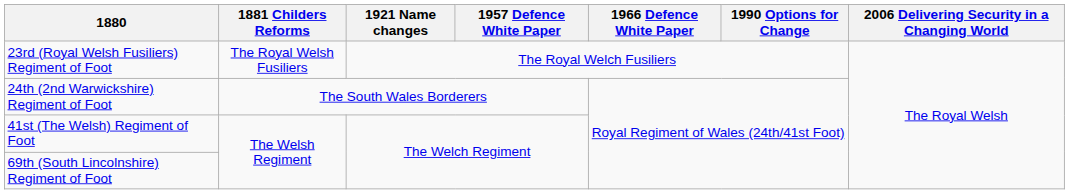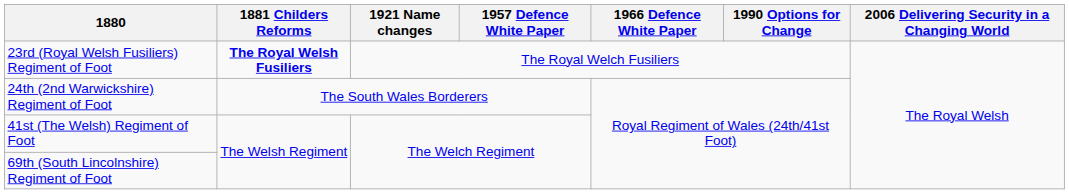(282, 59) normal -> (284, 59) bold
